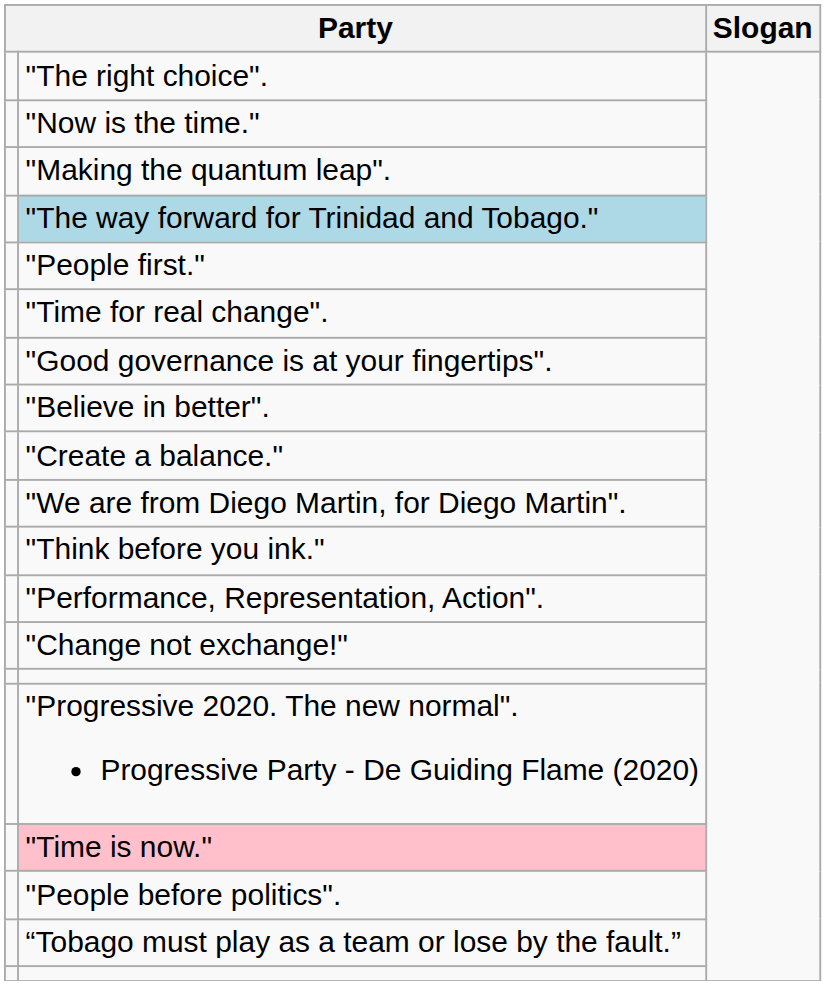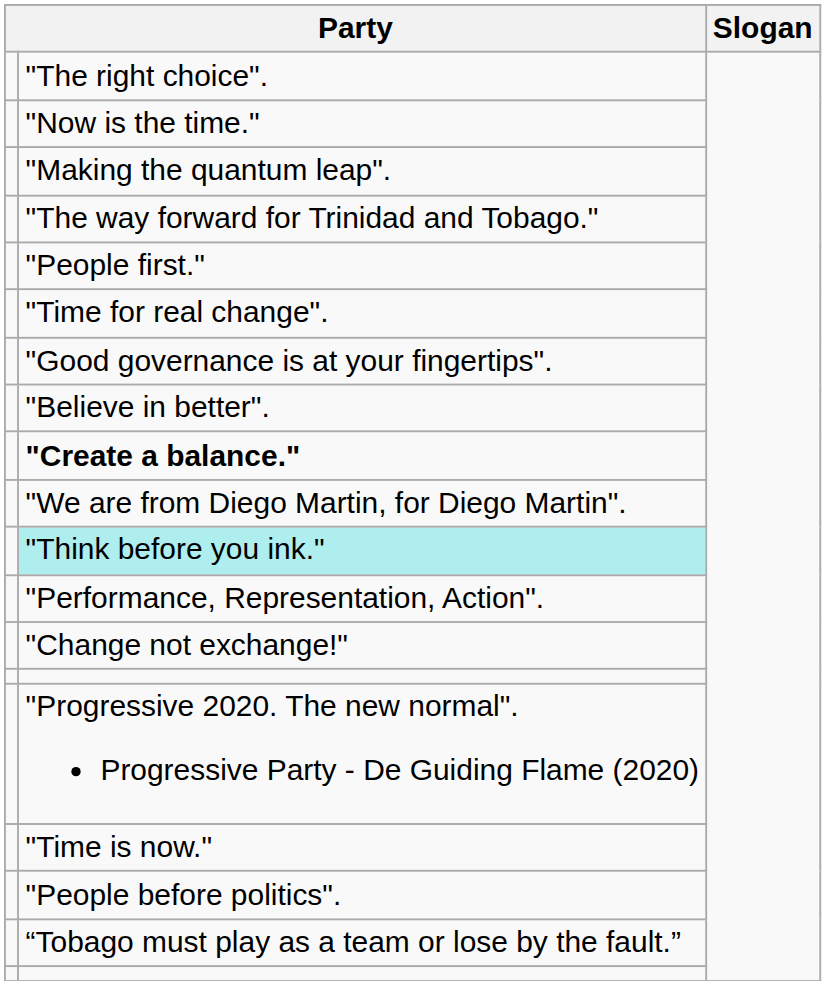(312, 218) lightblue background -> (312, 218) no background
(154, 455) normal -> (163, 455) bold
(175, 550) no background -> (175, 550) paleturquoise background
(119, 847) pink background -> (119, 847) no background
